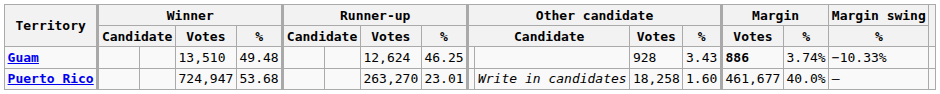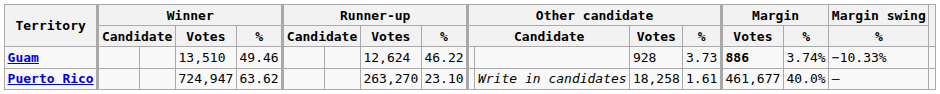(259, 57) 49.48 -> (259, 57) 49.46
(444, 57) 46.25 -> (444, 57) 46.22
(702, 57) 3.43 -> (702, 57) 3.73
(259, 79) 53.68 -> (259, 79) 63.62
(444, 79) 23.01 -> (444, 79) 23.10
(702, 79) 1.60 -> (702, 79) 1.61
